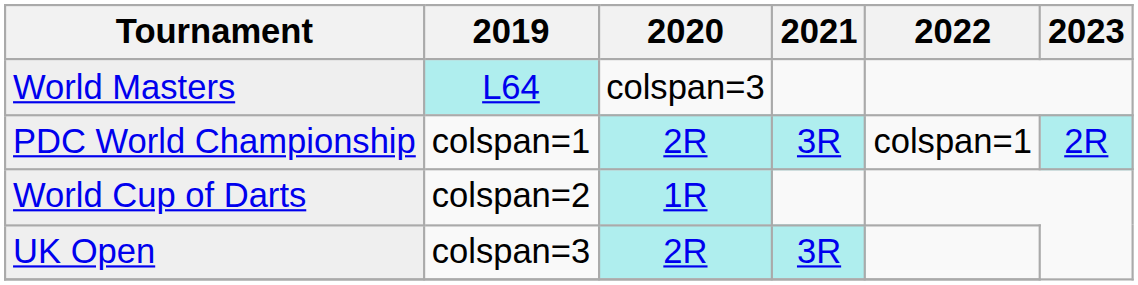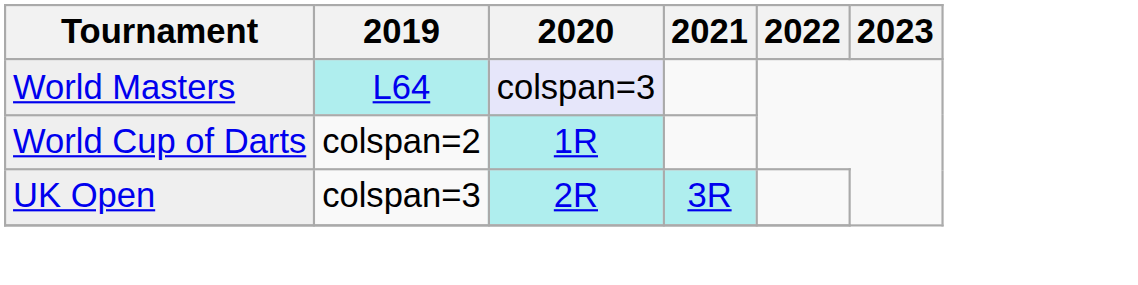(685, 86) no background -> (576, 86) lavender background
- row: (214, 141)
